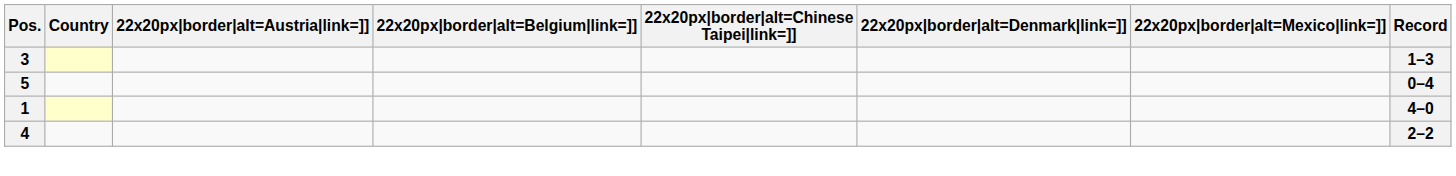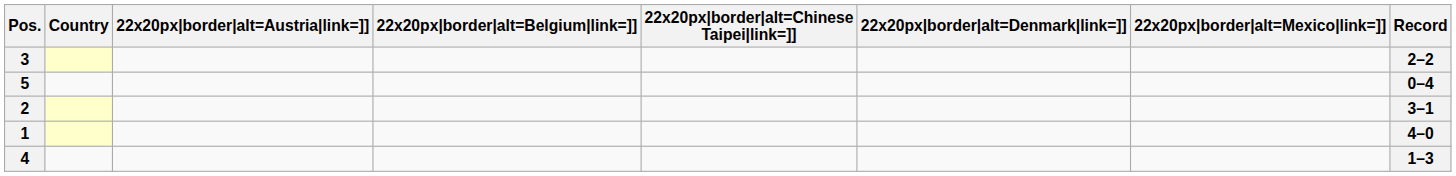(1421, 60) 1–3 -> (1421, 60) 2–2
+ row: (25, 109)
(1421, 134) 2–2 -> (1421, 159) 1–3
